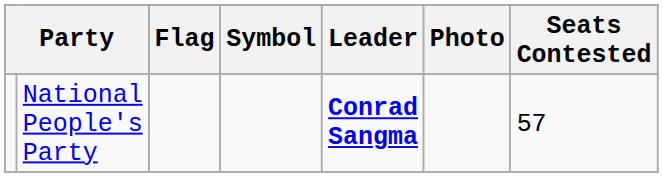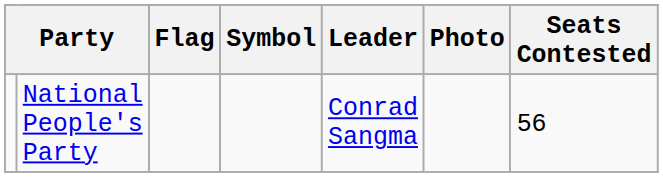(373, 124) bold -> (373, 124) normal
(532, 124) 57 -> (532, 124) 56
